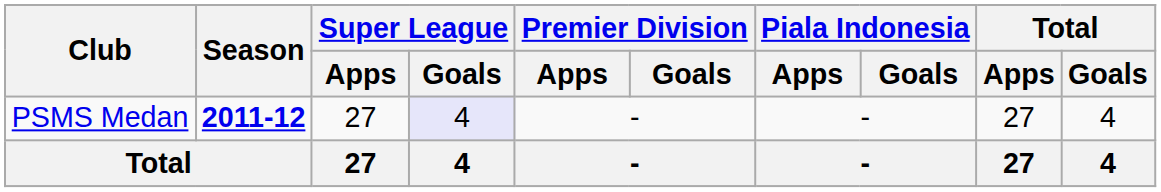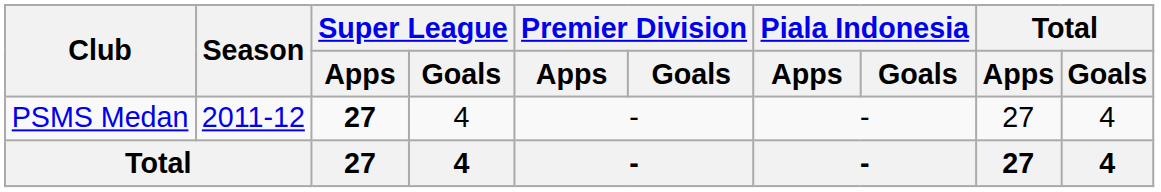(254, 119) bold -> (253, 119) normal
(361, 119) normal -> (360, 119) bold
(462, 119) lavender background -> (461, 119) no background
